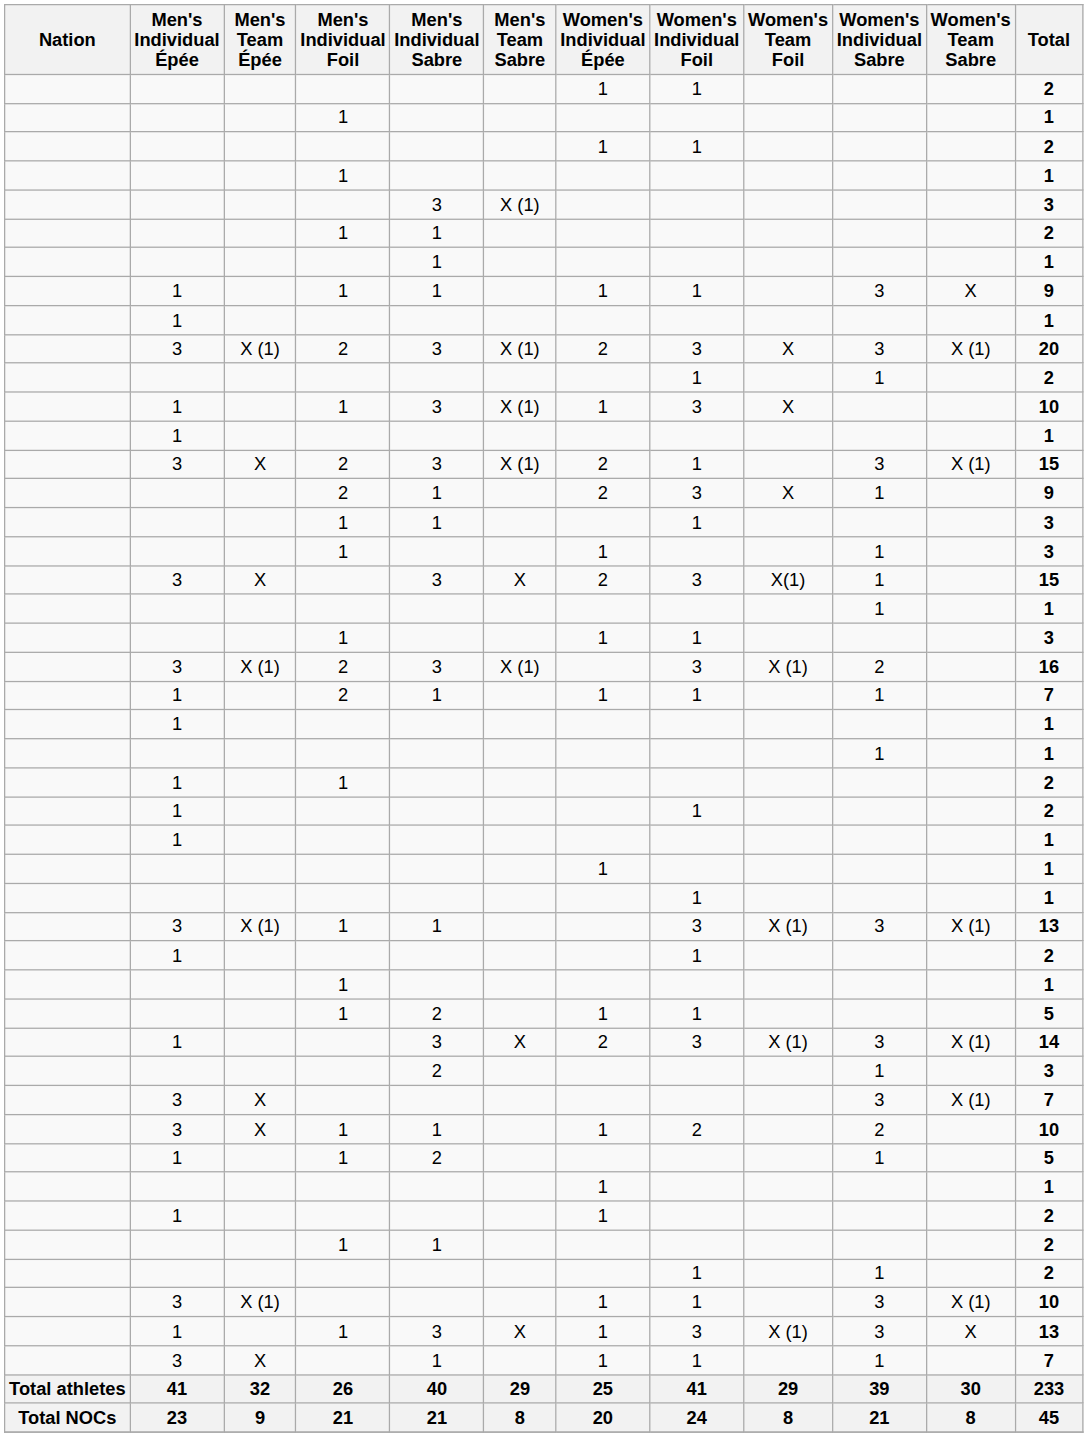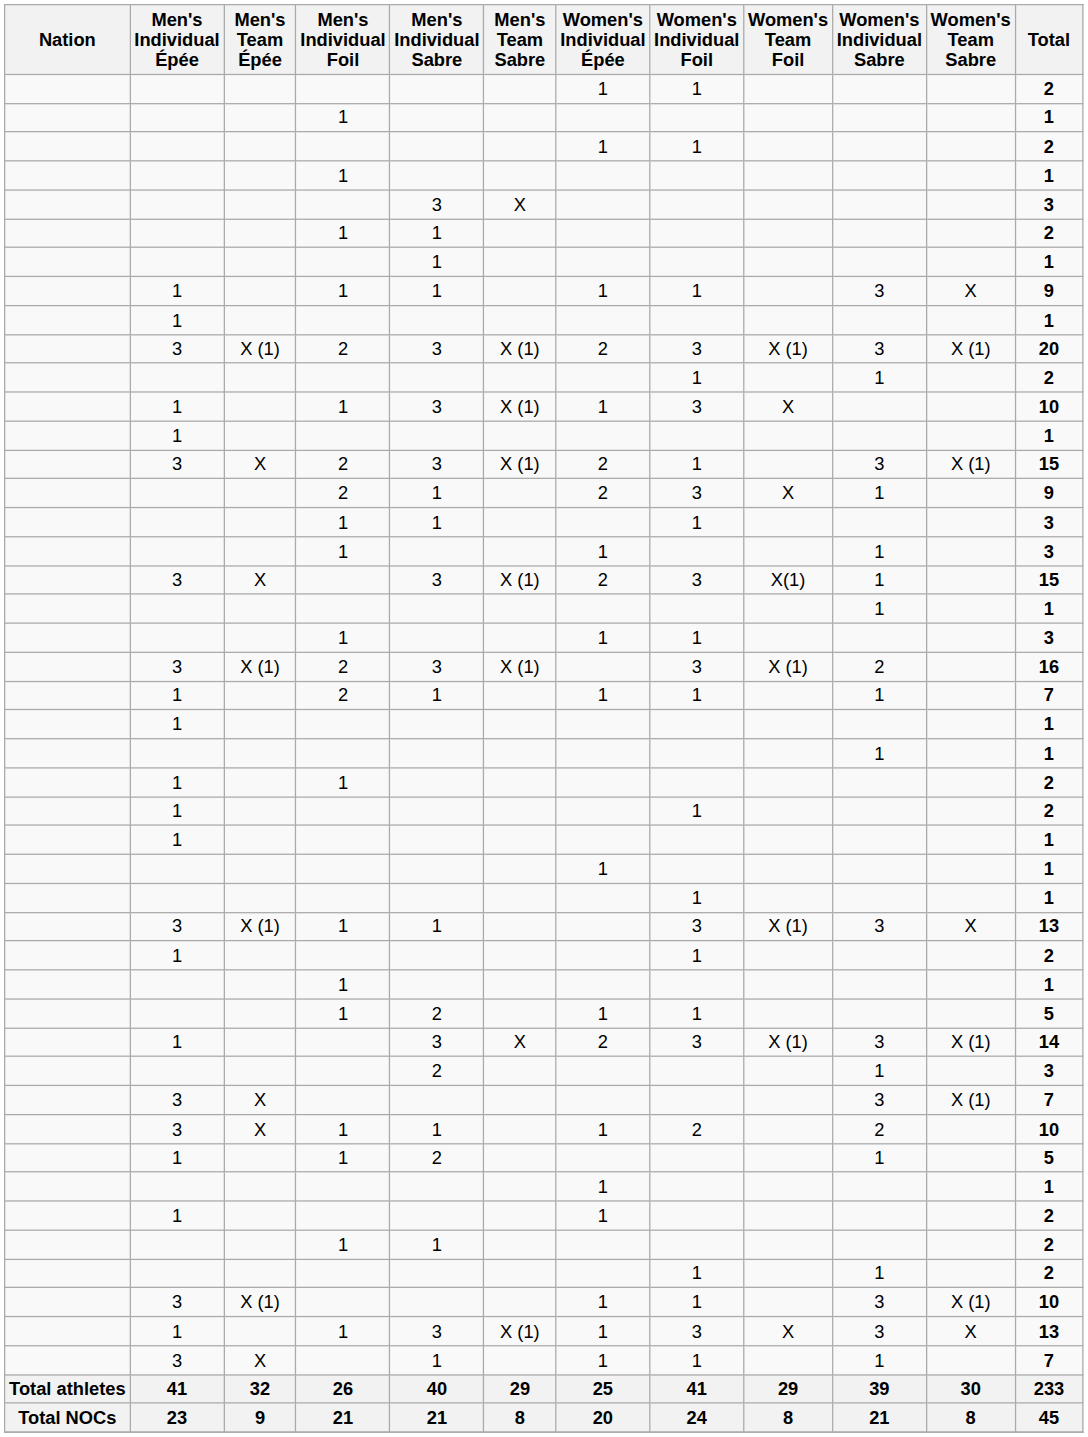(520, 205) X (1) -> (520, 205) X
(788, 349) X -> (788, 349) X (1)
(520, 580) X -> (520, 580) X (1)
(971, 927) X (1) -> (971, 927) X
(520, 1331) X -> (520, 1331) X (1)
(788, 1331) X (1) -> (788, 1331) X
